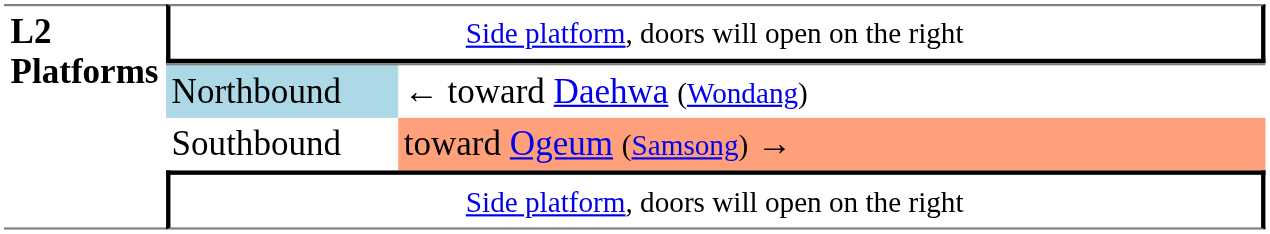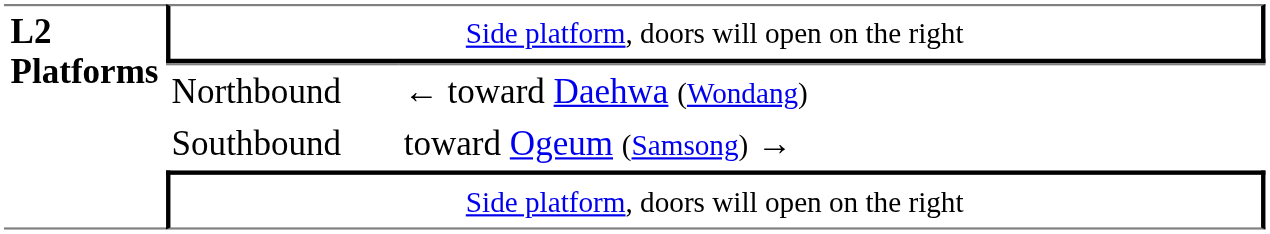(256, 91) lightblue background -> (256, 91) no background
(598, 143) lightsalmon background -> (598, 143) no background
